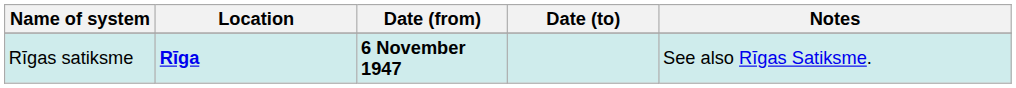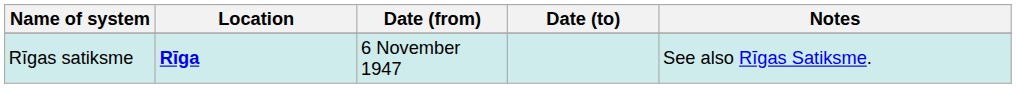(413, 58) bold -> (411, 58) normal
